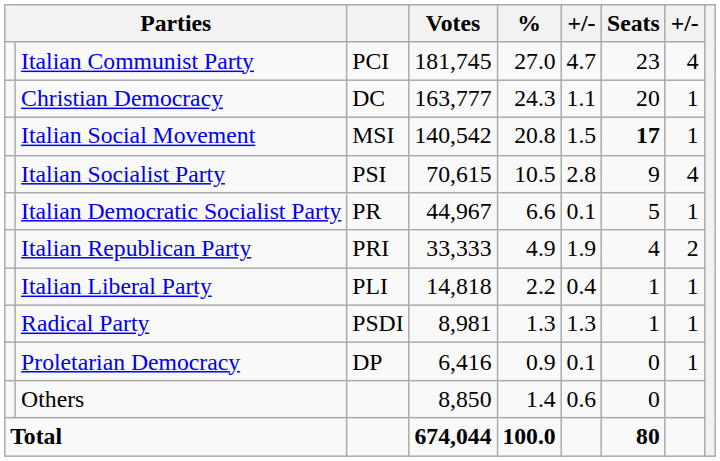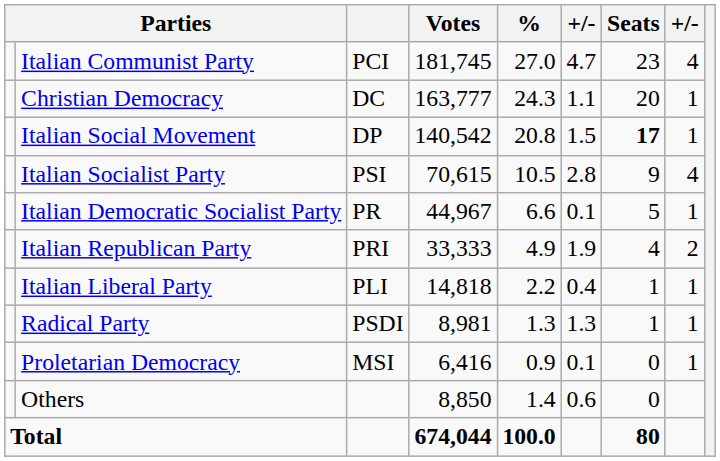(373, 135) MSI -> (367, 135) DP
(367, 361) DP -> (373, 361) MSI
